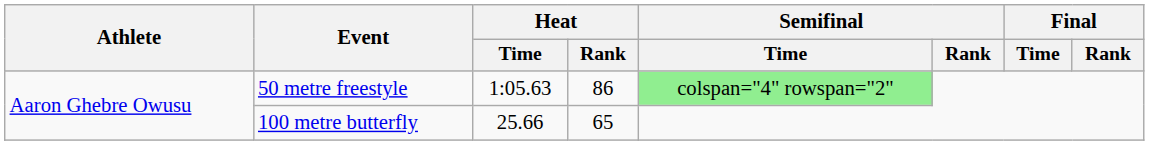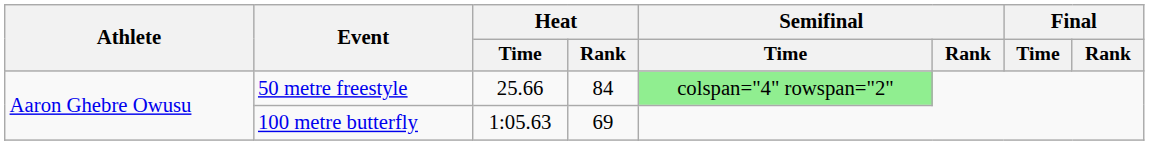(520, 88) 1:05.63 -> (520, 88) 25.66
(603, 88) 86 -> (603, 88) 84
(520, 122) 25.66 -> (520, 122) 1:05.63
(603, 122) 65 -> (603, 122) 69
